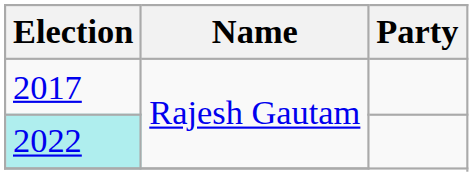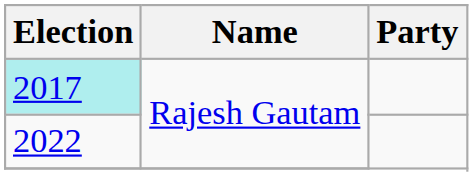(47, 86) no background -> (47, 86) paleturquoise background
(47, 140) paleturquoise background -> (47, 140) no background
